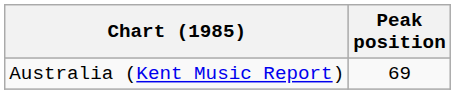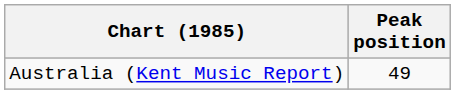(400, 74) 69 -> (400, 74) 49
